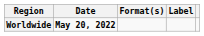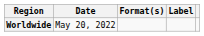(85, 25) bold -> (85, 25) normal
